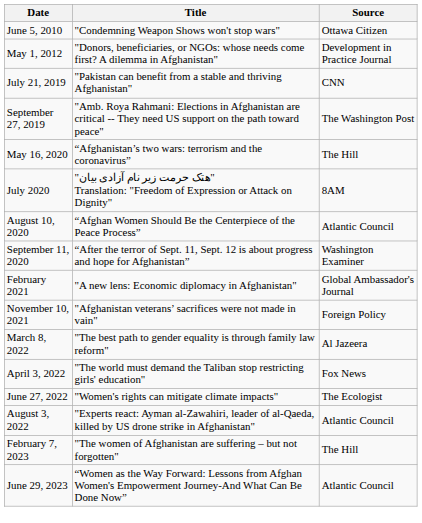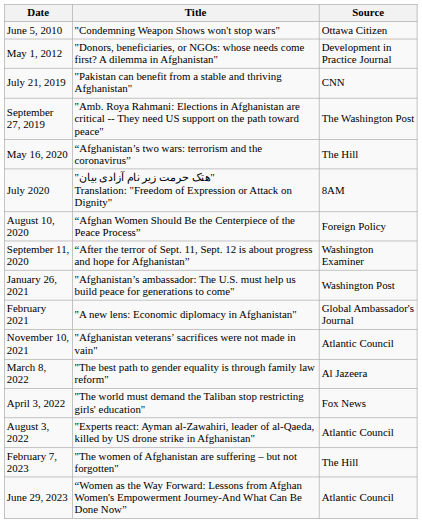(358, 226) Atlantic Council -> (354, 226) Foreign Policy
+ row: (32, 285)
(354, 314) Foreign Policy -> (358, 344) Atlantic Council
- row: (37, 397)
